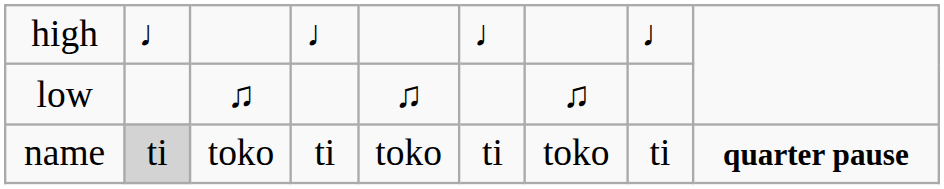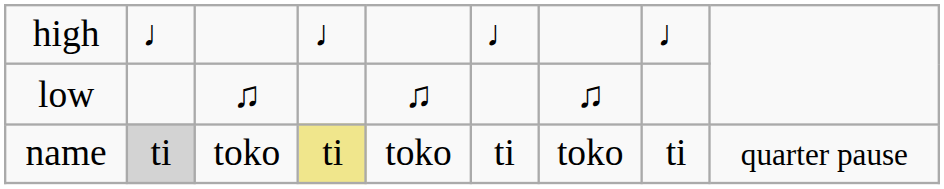(325, 152) no background -> (333, 152) khaki background
(816, 152) bold -> (824, 155) normal
